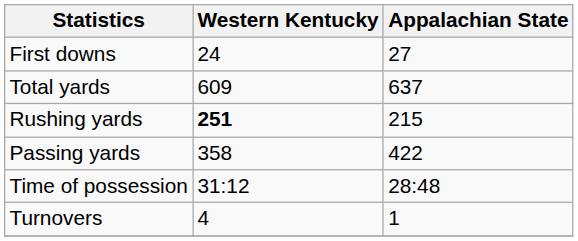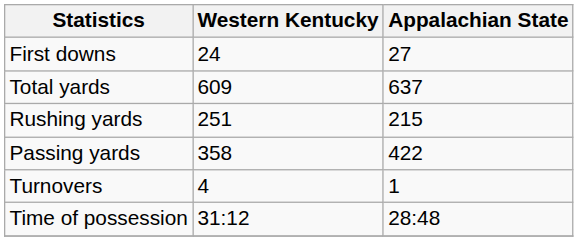(215, 119) bold -> (215, 119) normal
rows swapped: (56, 218) <-> (99, 185)
